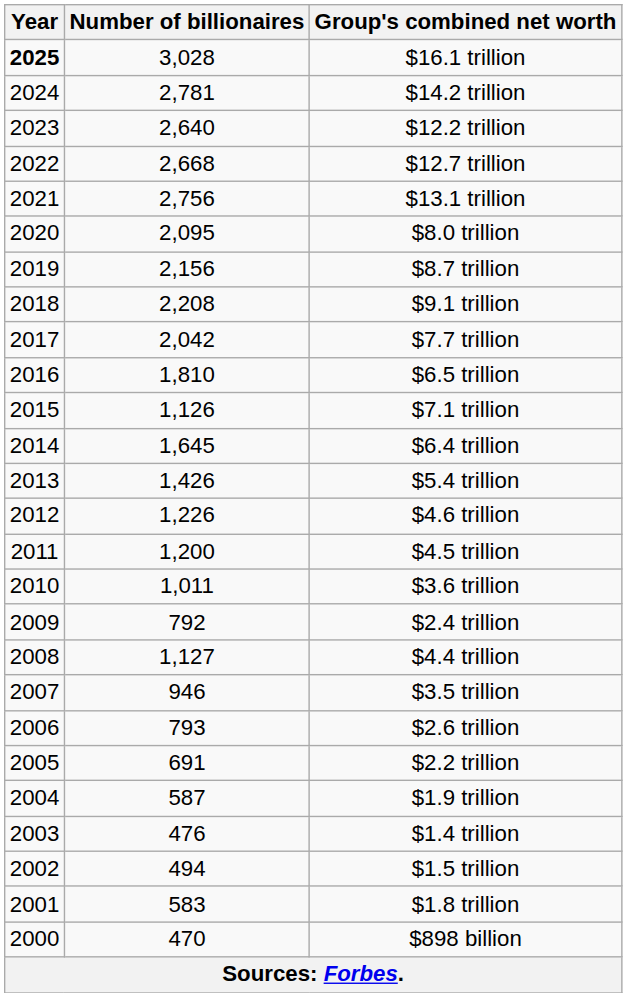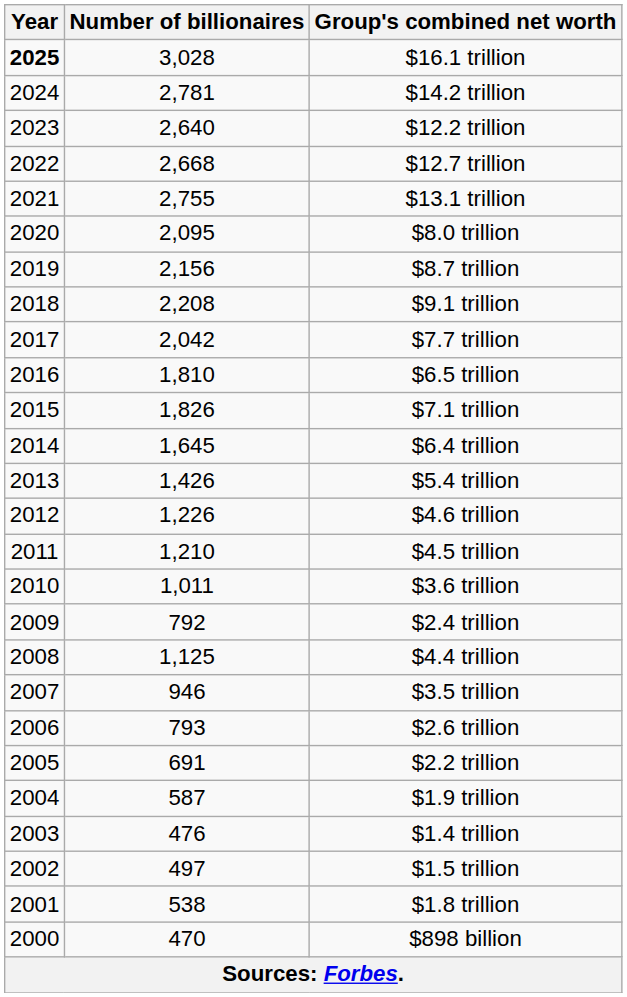(187, 198) 2,756 -> (187, 198) 2,755
(187, 410) 1,126 -> (187, 410) 1,826
(187, 551) 1,200 -> (187, 551) 1,210
(187, 657) 1,127 -> (187, 657) 1,125
(187, 868) 494 -> (187, 868) 497
(187, 903) 583 -> (187, 903) 538
